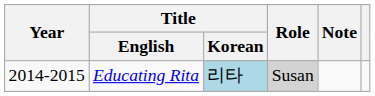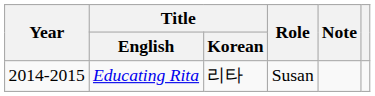(225, 75) lightblue background -> (225, 75) no background
(293, 75) lightgrey background -> (293, 75) no background
